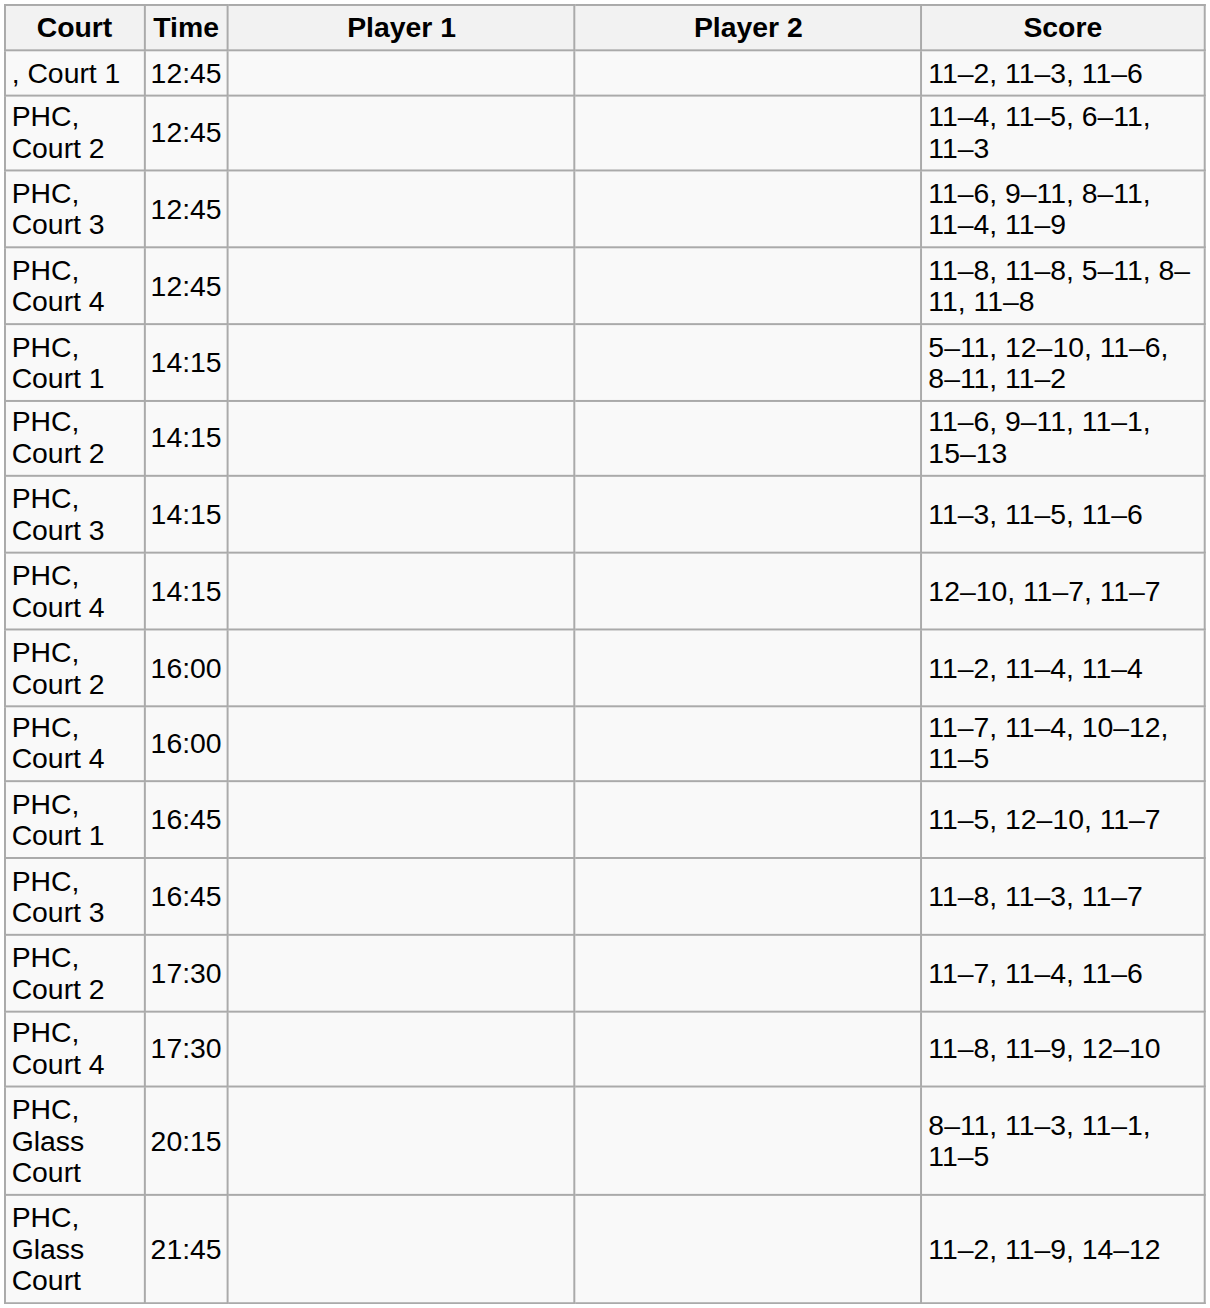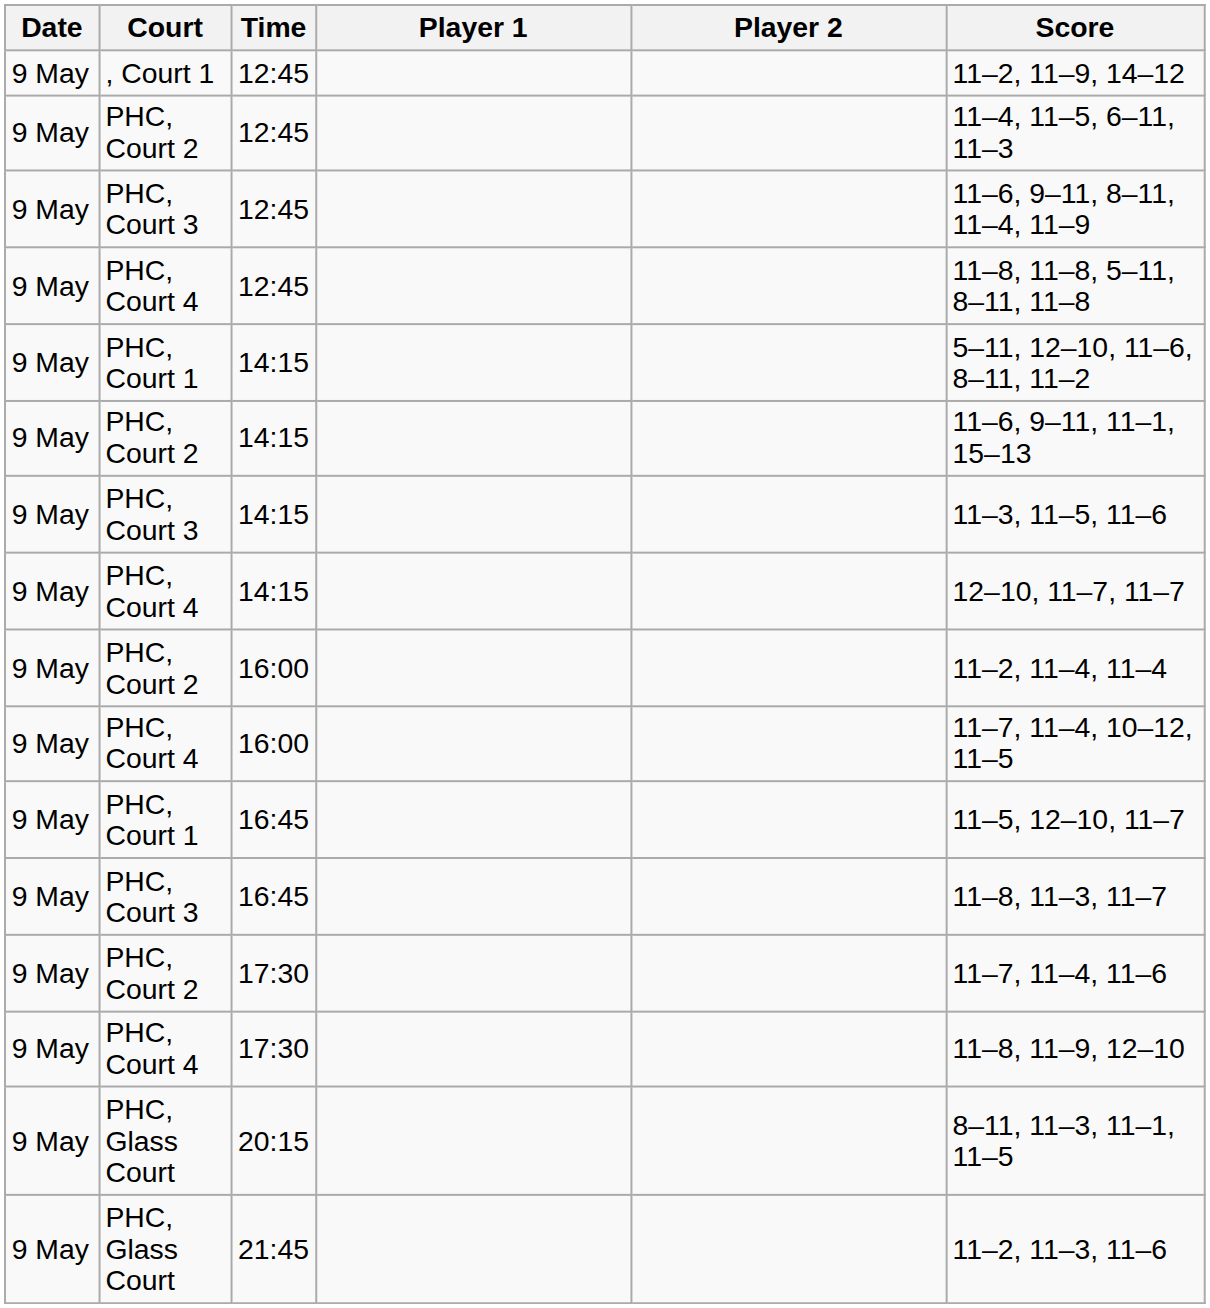+ column: (52, 28)
(1036, 73) 11–2, 11–3, 11–6 -> (1069, 73) 11–2, 11–9, 14–12
(1044, 1249) 11–2, 11–9, 14–12 -> (1060, 1249) 11–2, 11–3, 11–6
